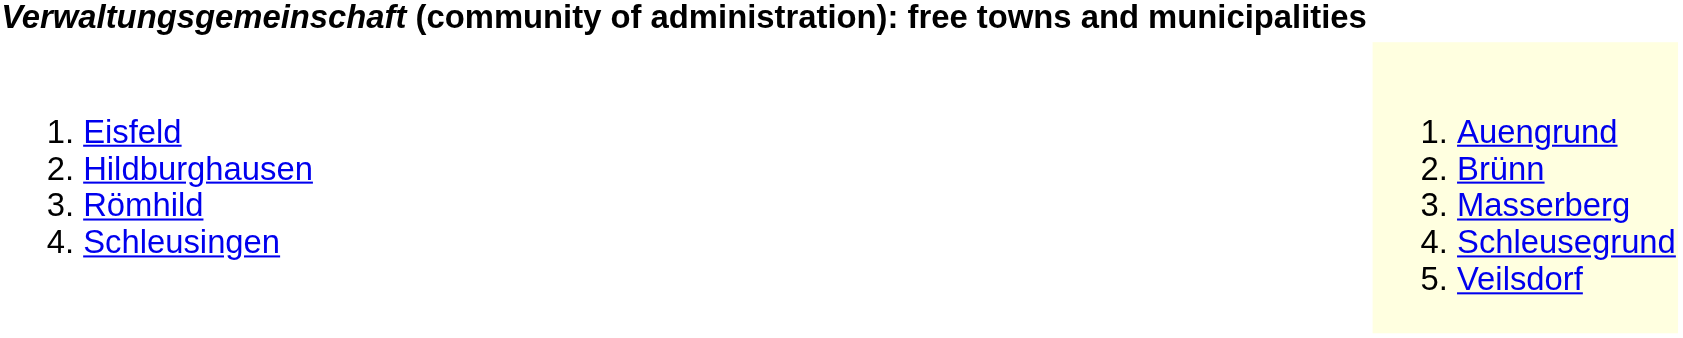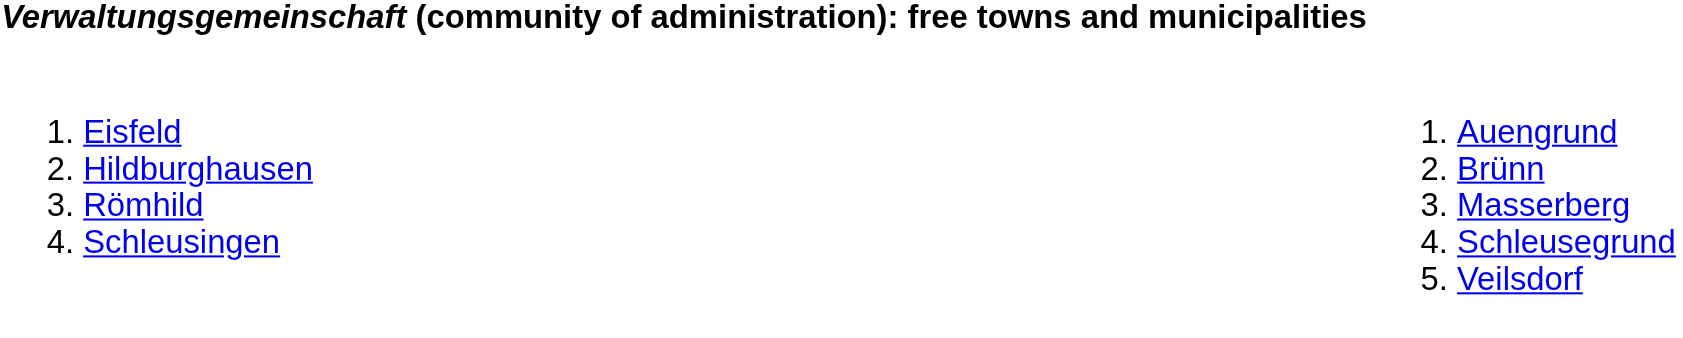(1525, 206) lightyellow background -> (1525, 206) no background
